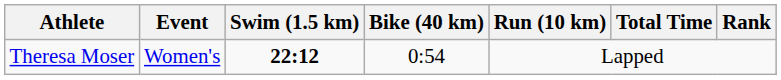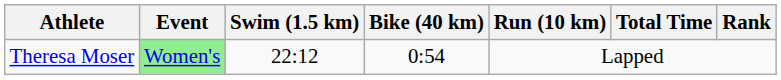(182, 56) no background -> (182, 56) lightgreen background
(295, 56) bold -> (295, 56) normal
